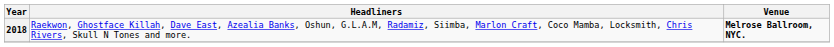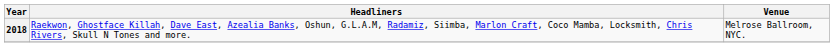(769, 30) bold -> (769, 30) normal
